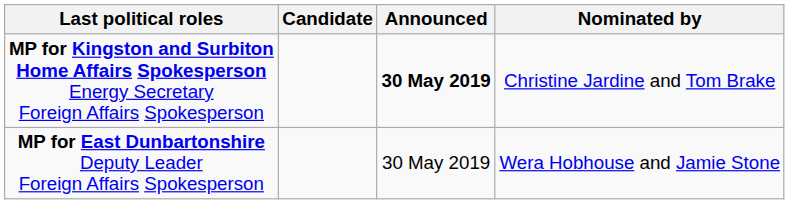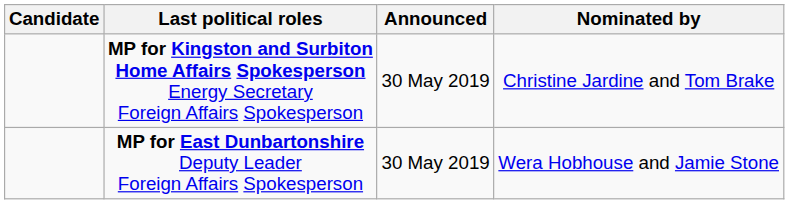columns swapped: (328, 19) <-> (141, 19)
(436, 80) bold -> (436, 80) normal
